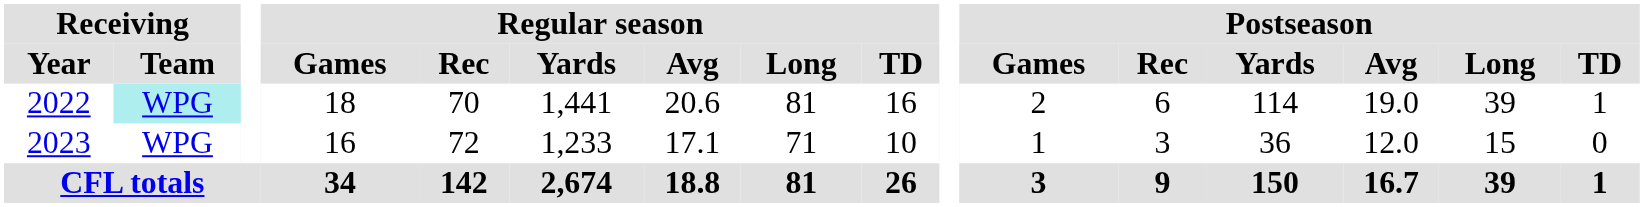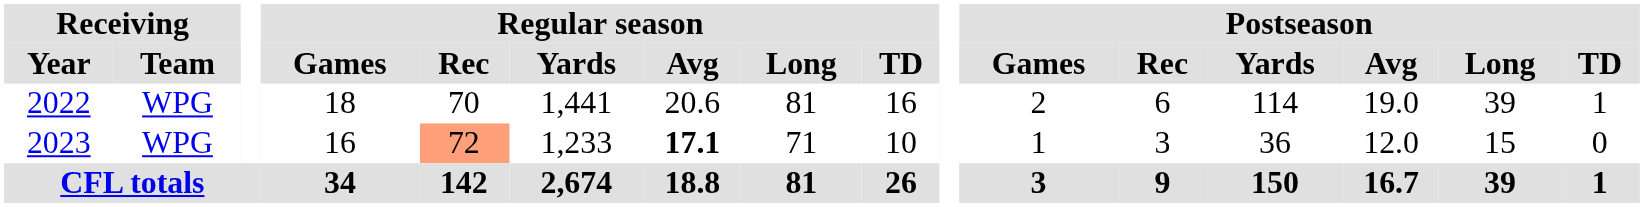(178, 103) paleturquoise background -> (178, 103) no background
(464, 142) no background -> (464, 142) lightsalmon background
(692, 142) normal -> (692, 142) bold
